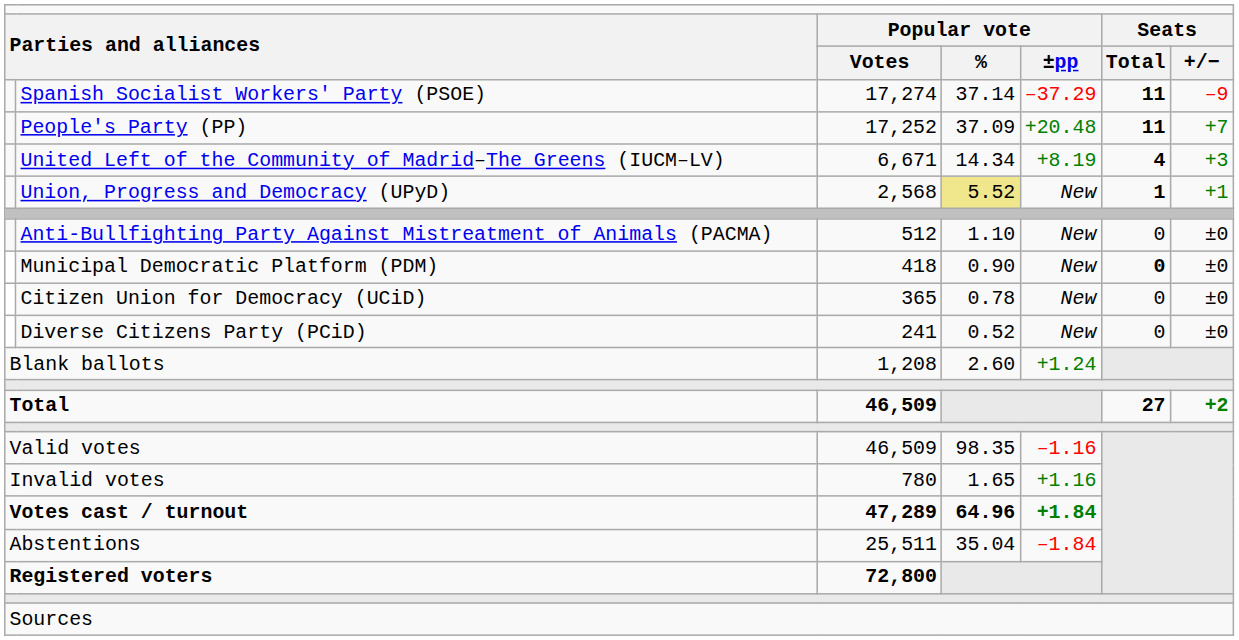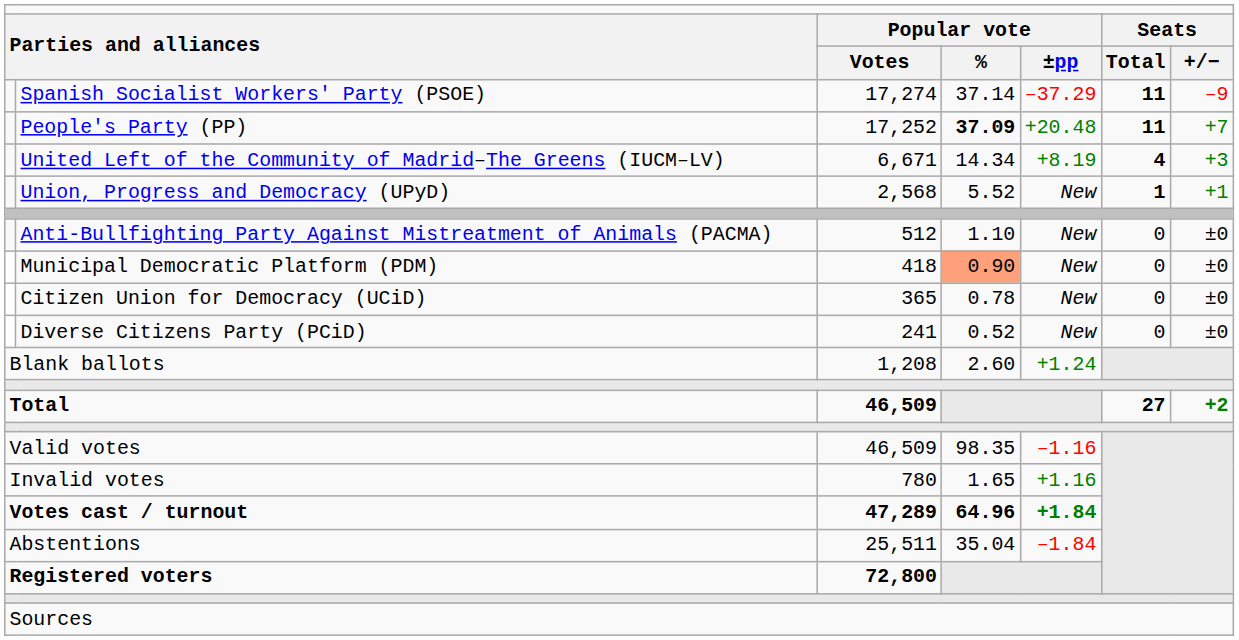(985, 128) normal -> (985, 128) bold
(991, 193) khaki background -> (991, 193) no background
(991, 267) no background -> (991, 267) lightsalmon background
(1160, 267) bold -> (1160, 267) normal
